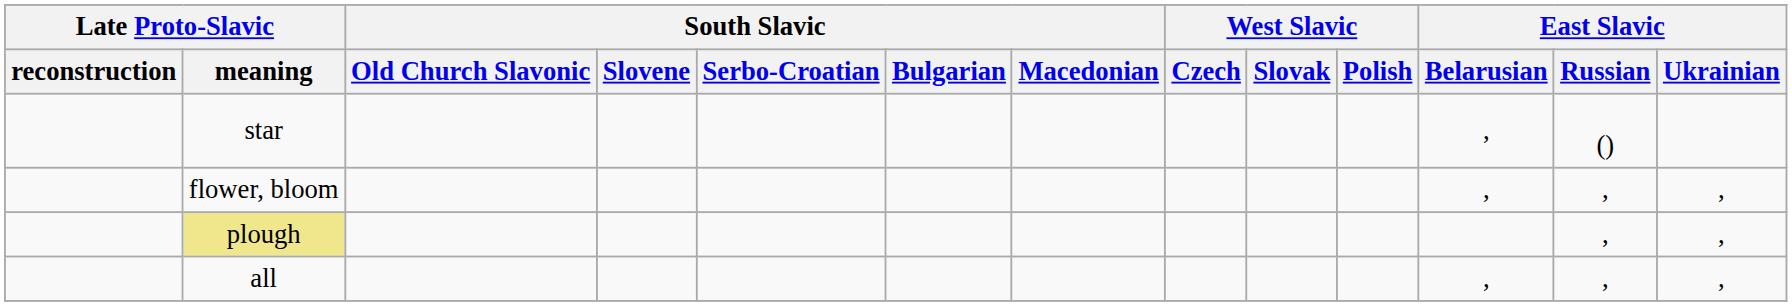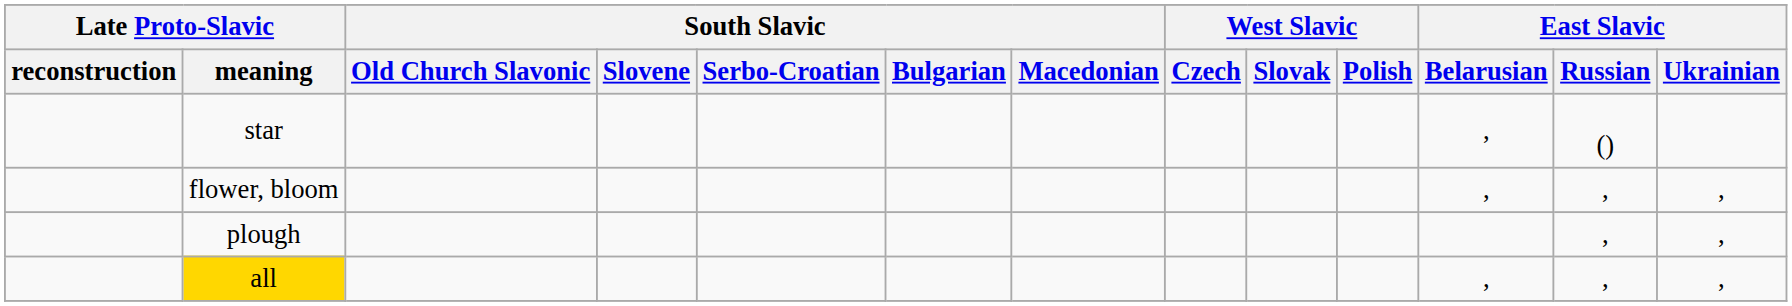(264, 234) khaki background -> (264, 234) no background
(264, 277) no background -> (264, 277) gold background
